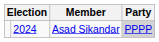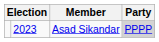(25, 29) 2024 -> (25, 29) 2023
